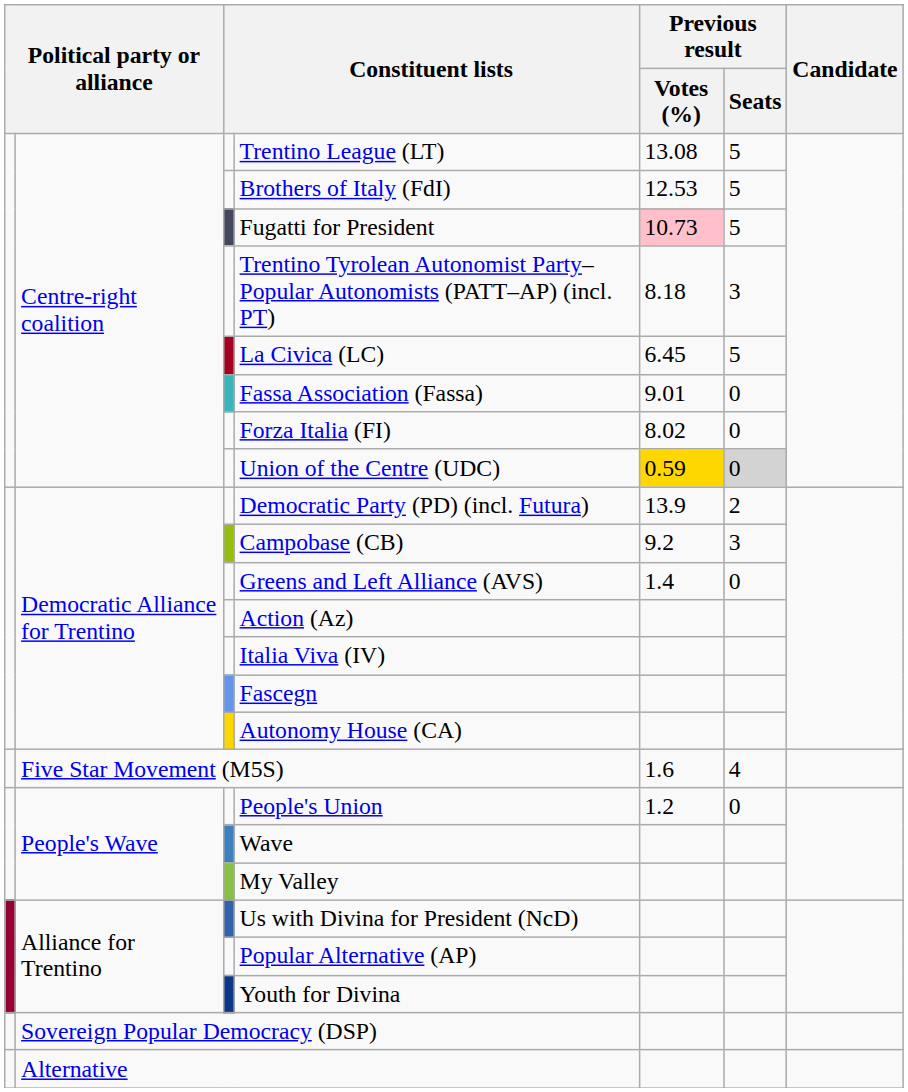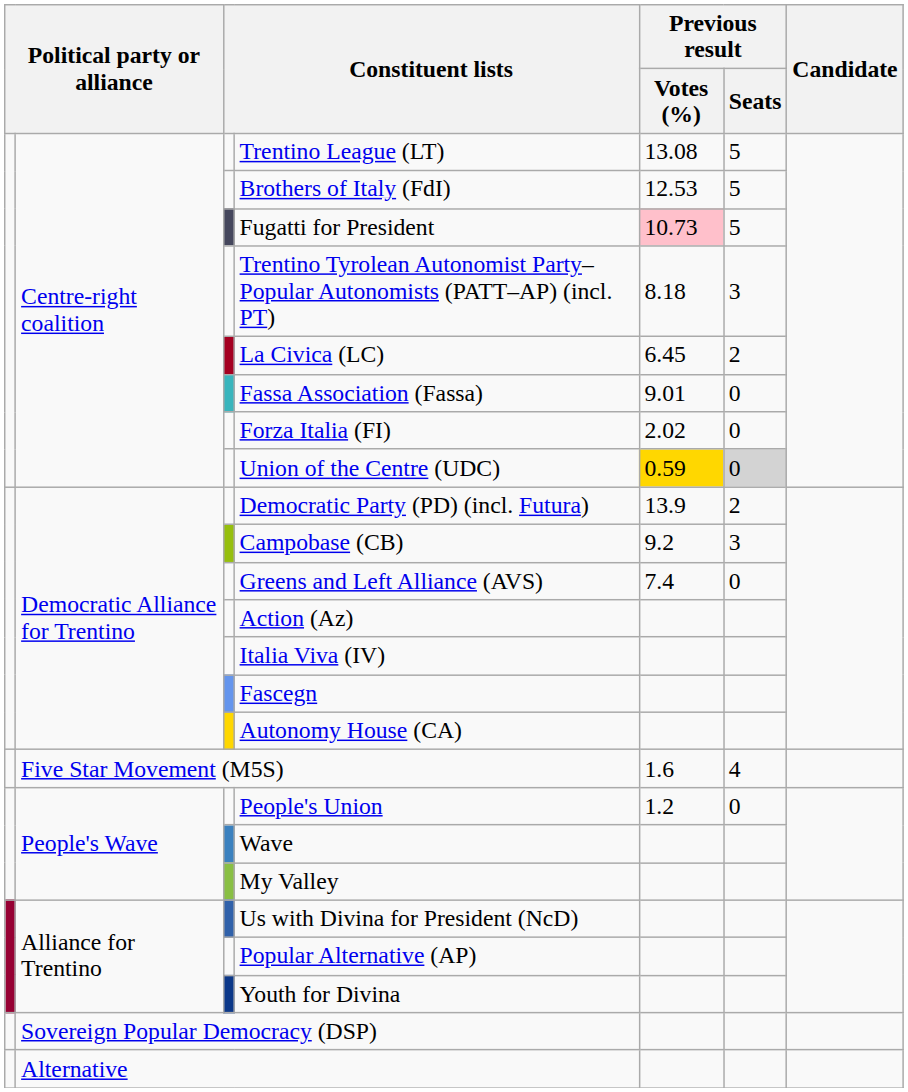(735, 355) 5 -> (735, 355) 2
(665, 430) 8.02 -> (665, 430) 2.02
(659, 580) 1.4 -> (659, 580) 7.4
